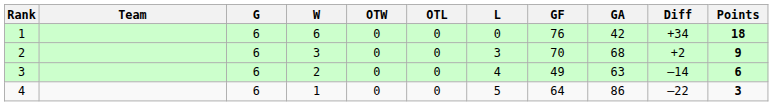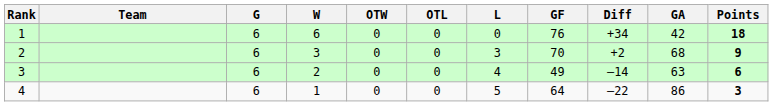columns swapped: (618, 14) <-> (678, 14)
